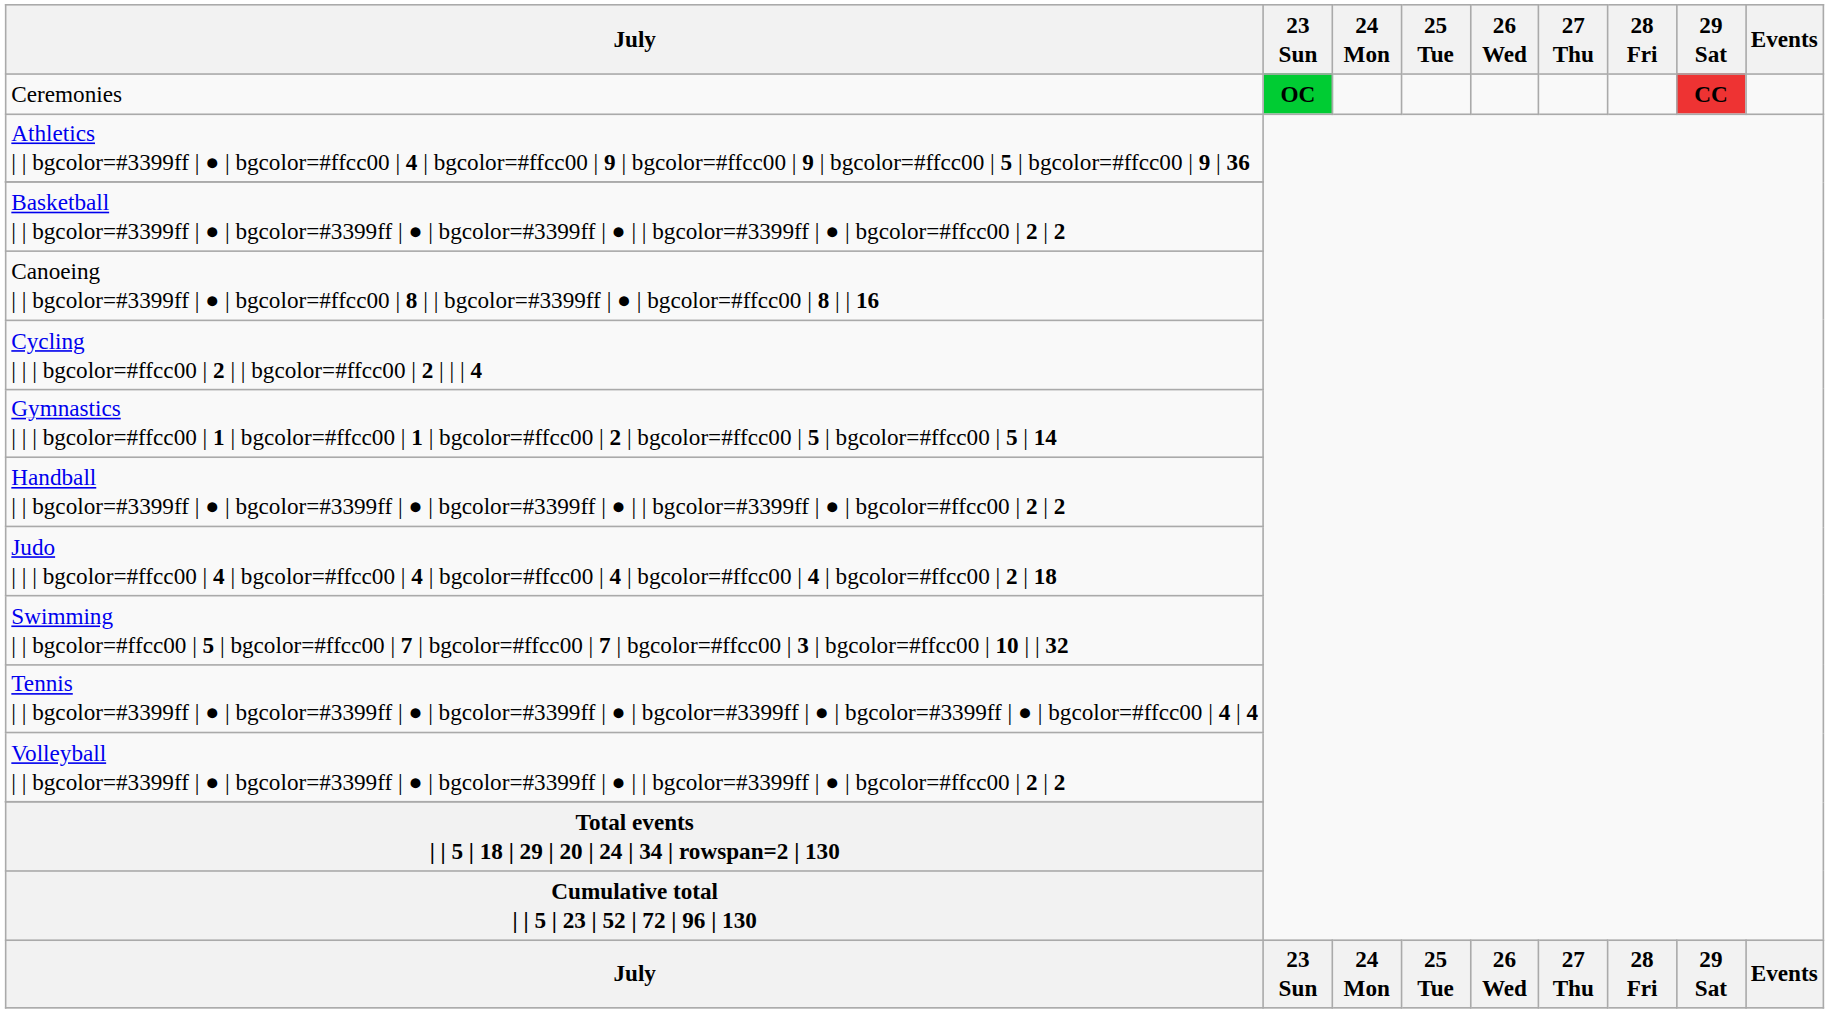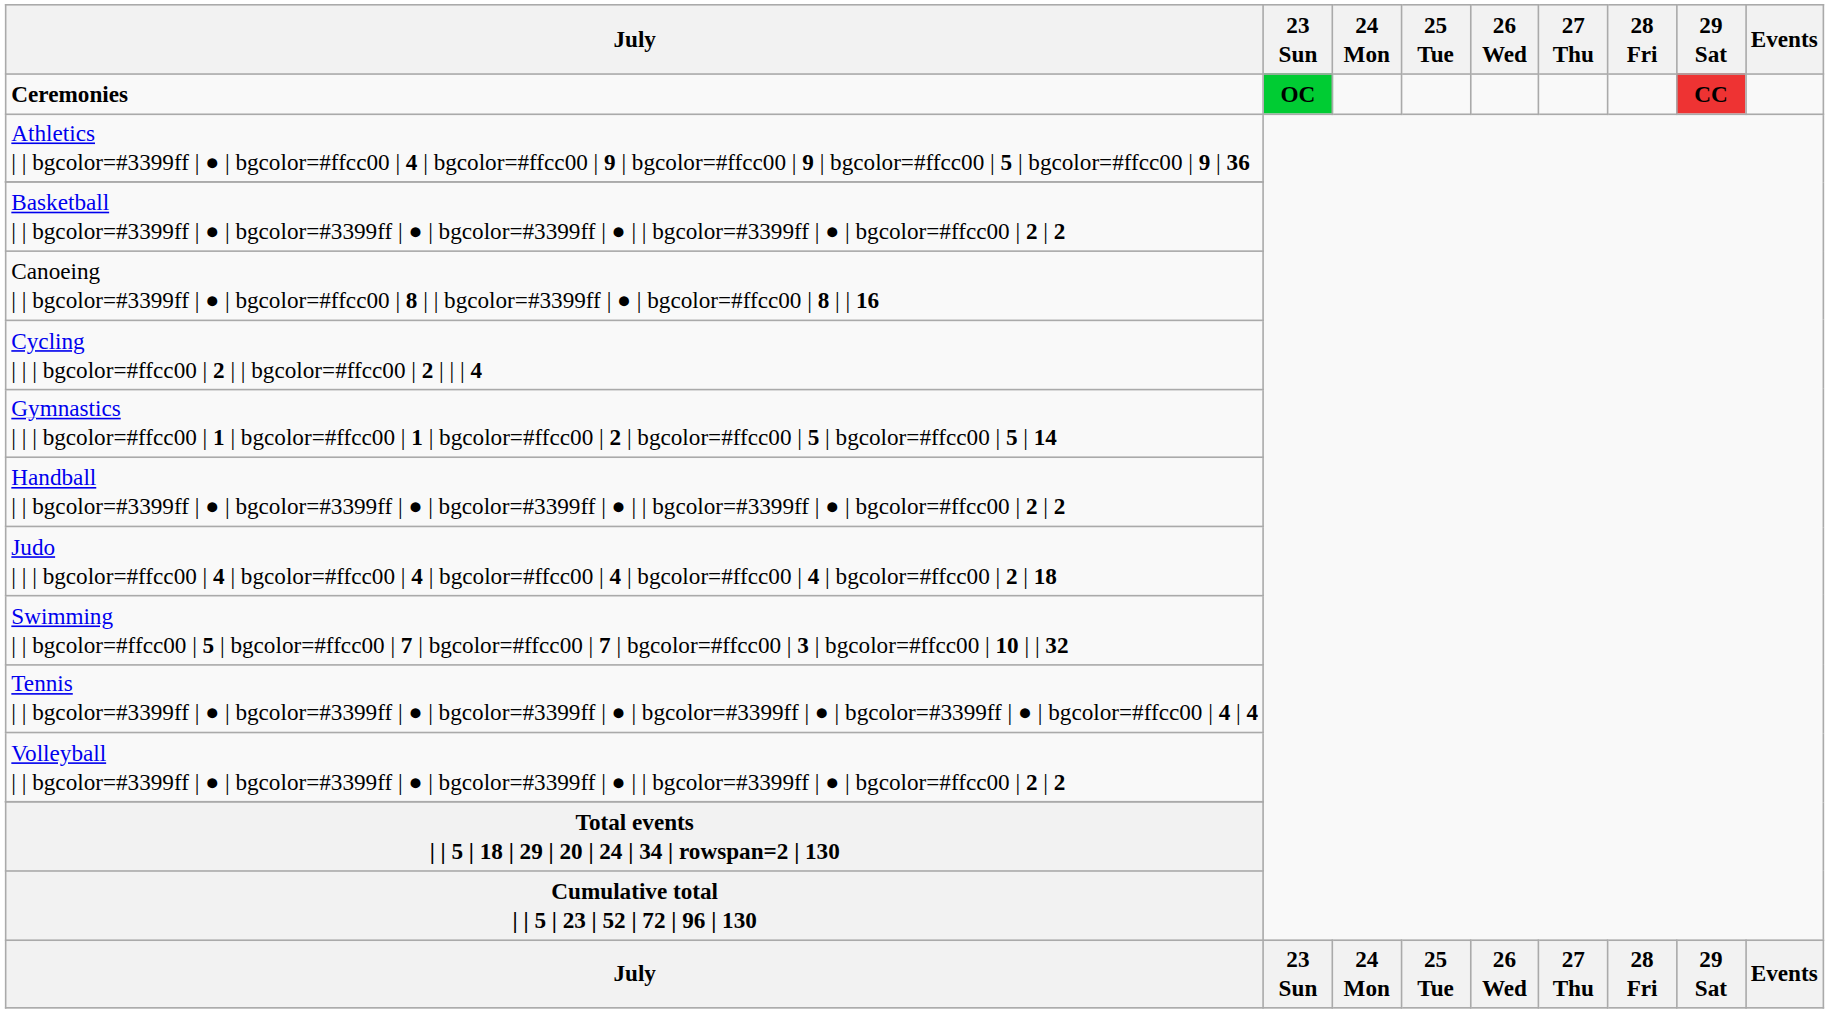(67, 94) normal -> (70, 94) bold
